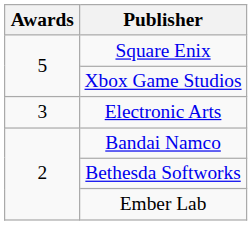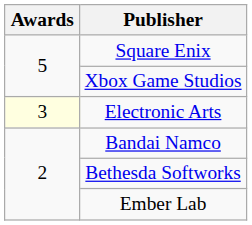(42, 111) no background -> (42, 111) lightyellow background
